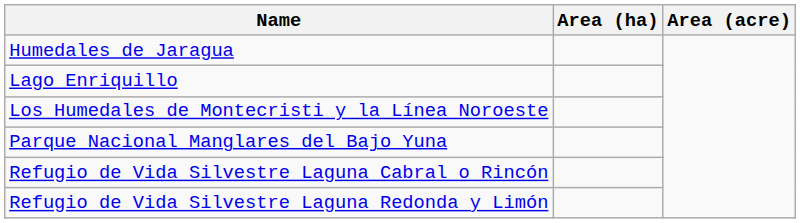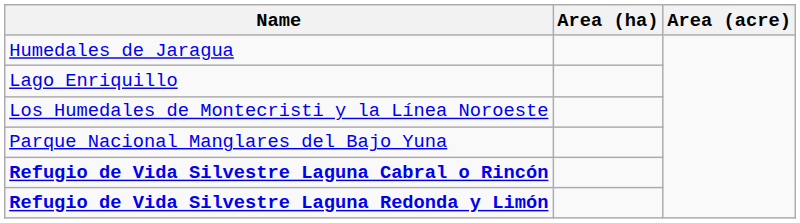(279, 173) normal -> (279, 173) bold
(279, 203) normal -> (279, 203) bold
